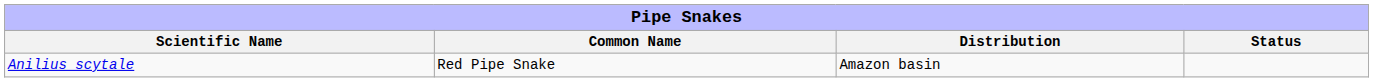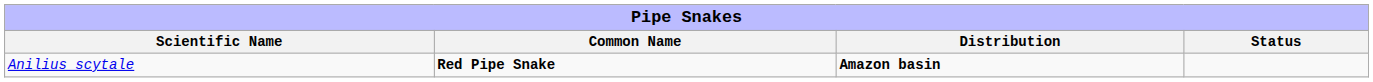(496, 65) normal -> (496, 65) bold
(890, 65) normal -> (890, 65) bold
